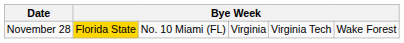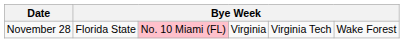(106, 30) gold background -> (106, 30) no background
(183, 30) no background -> (183, 30) pink background
